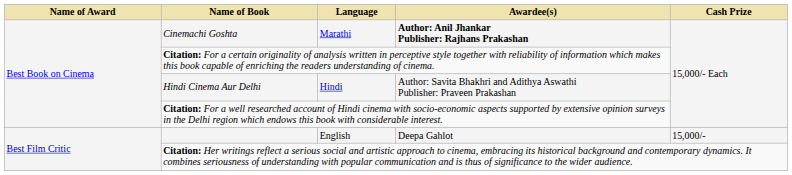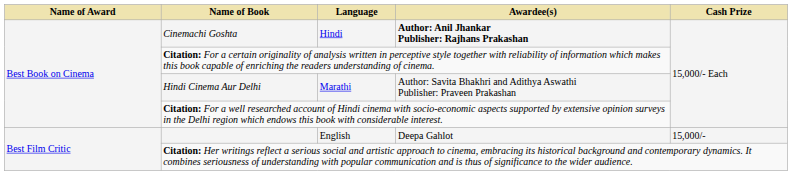(336, 33) Marathi -> (331, 33) Hindi
(331, 87) Hindi -> (336, 87) Marathi
